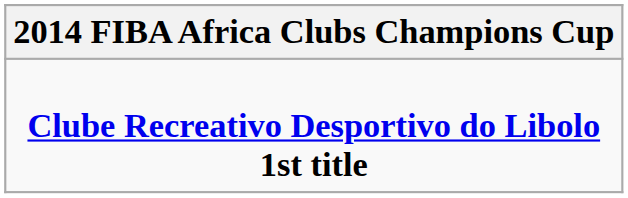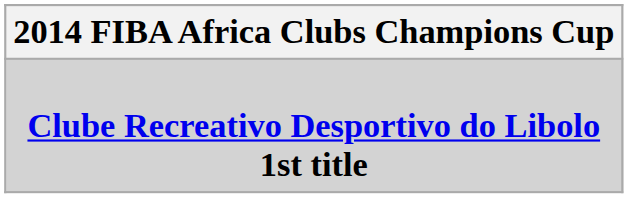(314, 144) no background -> (314, 144) lightgrey background
